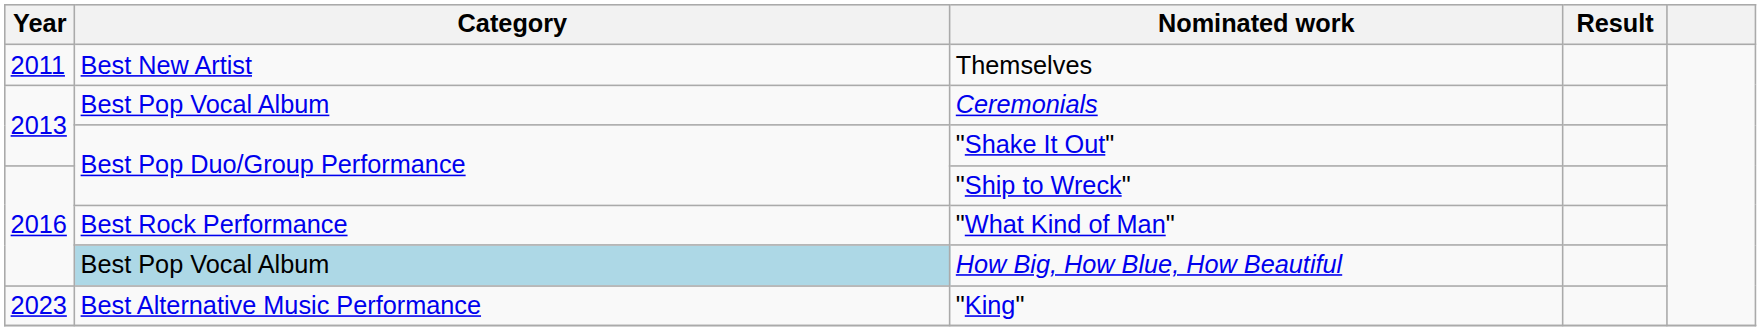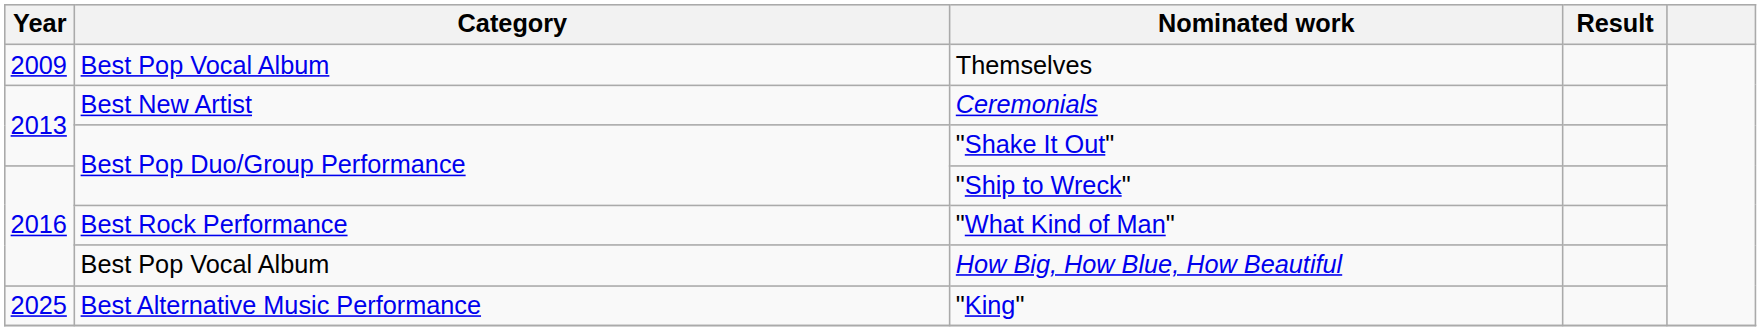(38, 64) 2011 -> (39, 64) 2009
(166, 64) Best New Artist -> (205, 64) Best Pop Vocal Album
(205, 104) Best Pop Vocal Album -> (166, 104) Best New Artist
(205, 265) lightblue background -> (205, 265) no background
(39, 305) 2023 -> (39, 305) 2025
